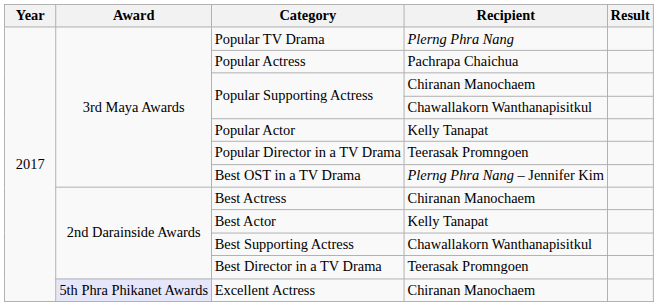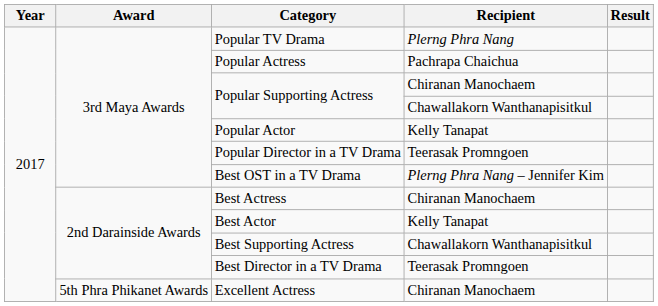(134, 289) lavender background -> (134, 289) no background
